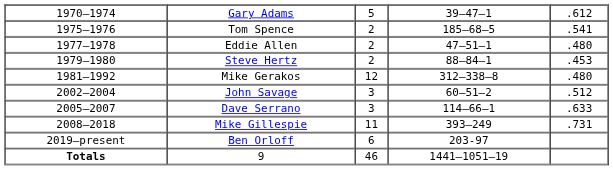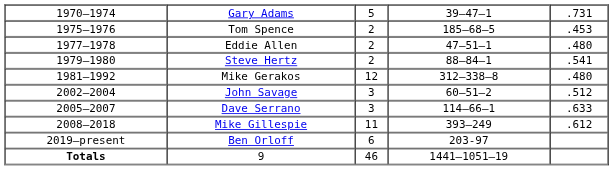(579, 13) .612 -> (579, 13) .731
(579, 29) .541 -> (579, 29) .453
(579, 61) .453 -> (579, 61) .541
(579, 125) .731 -> (579, 125) .612
